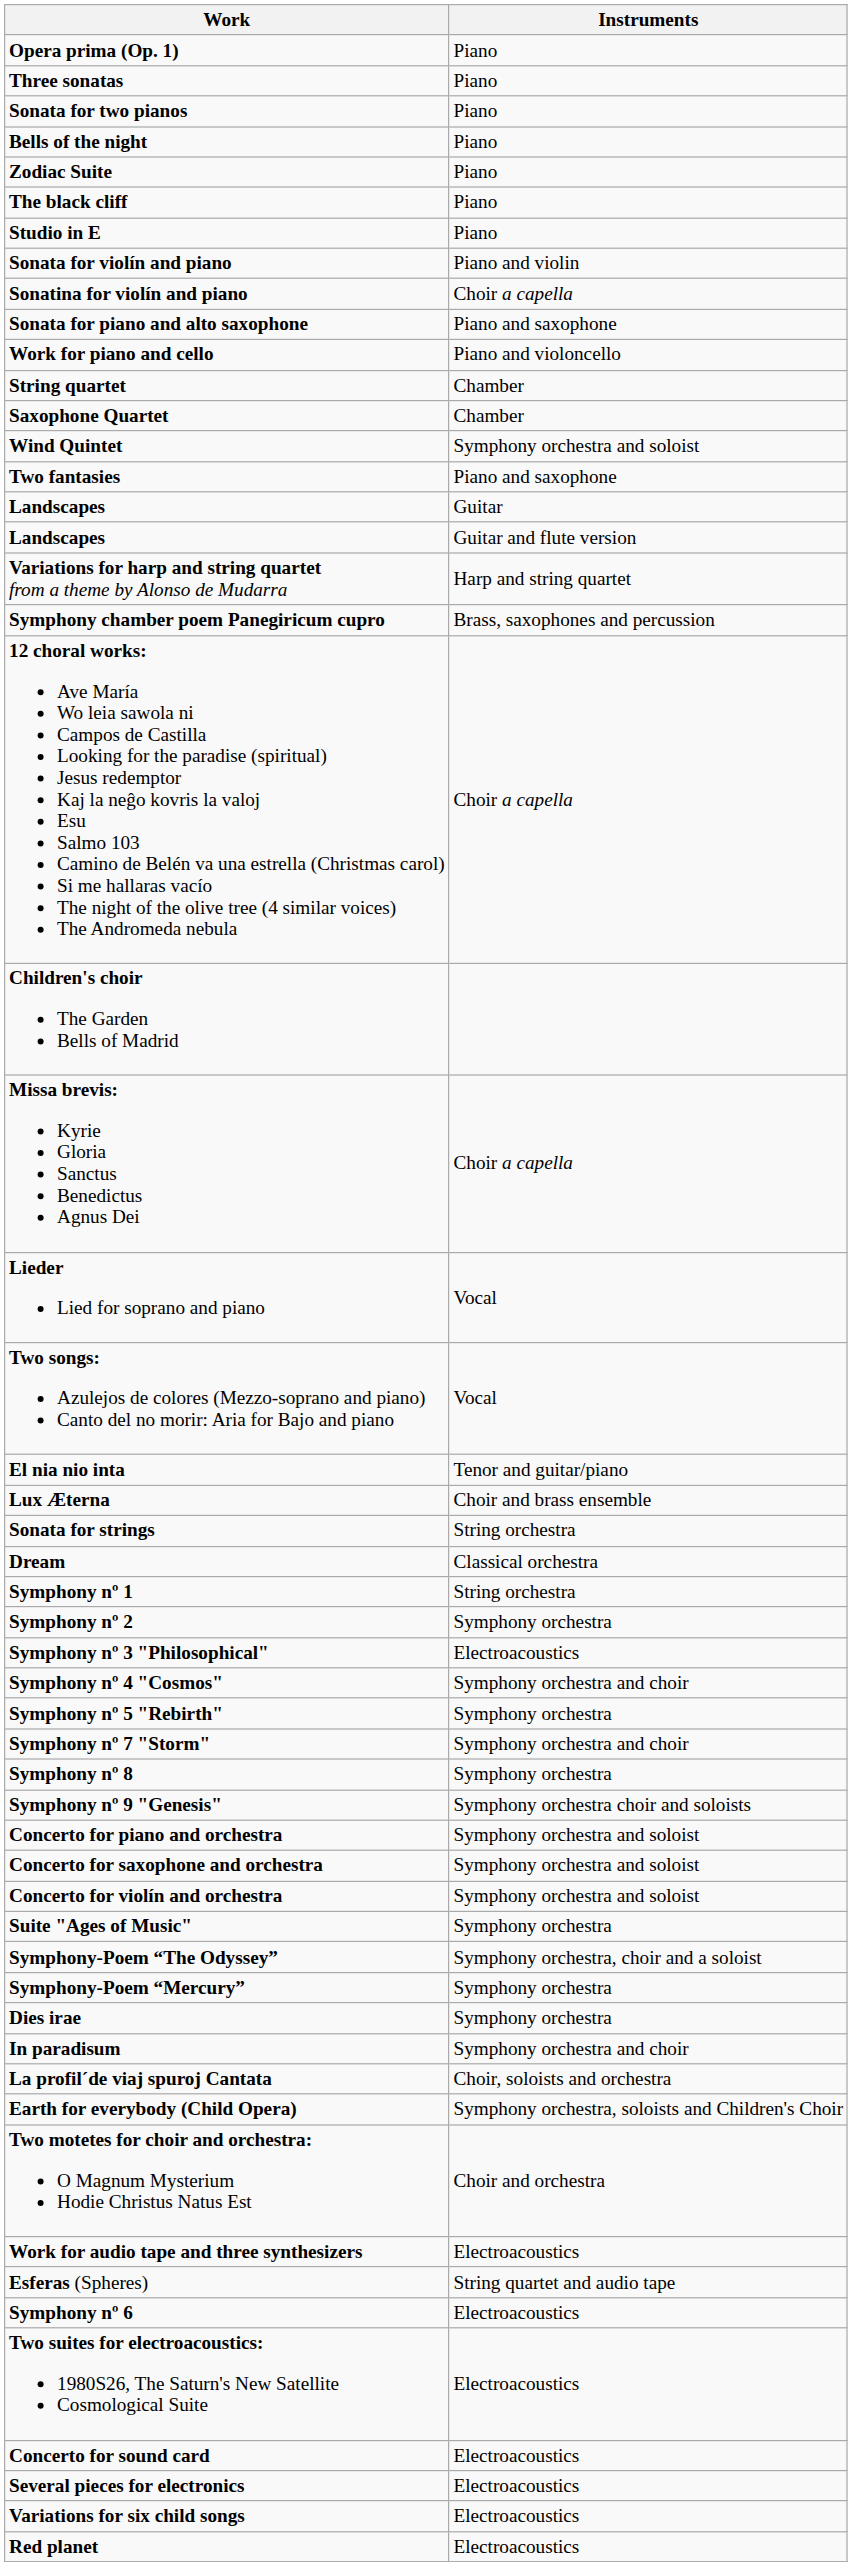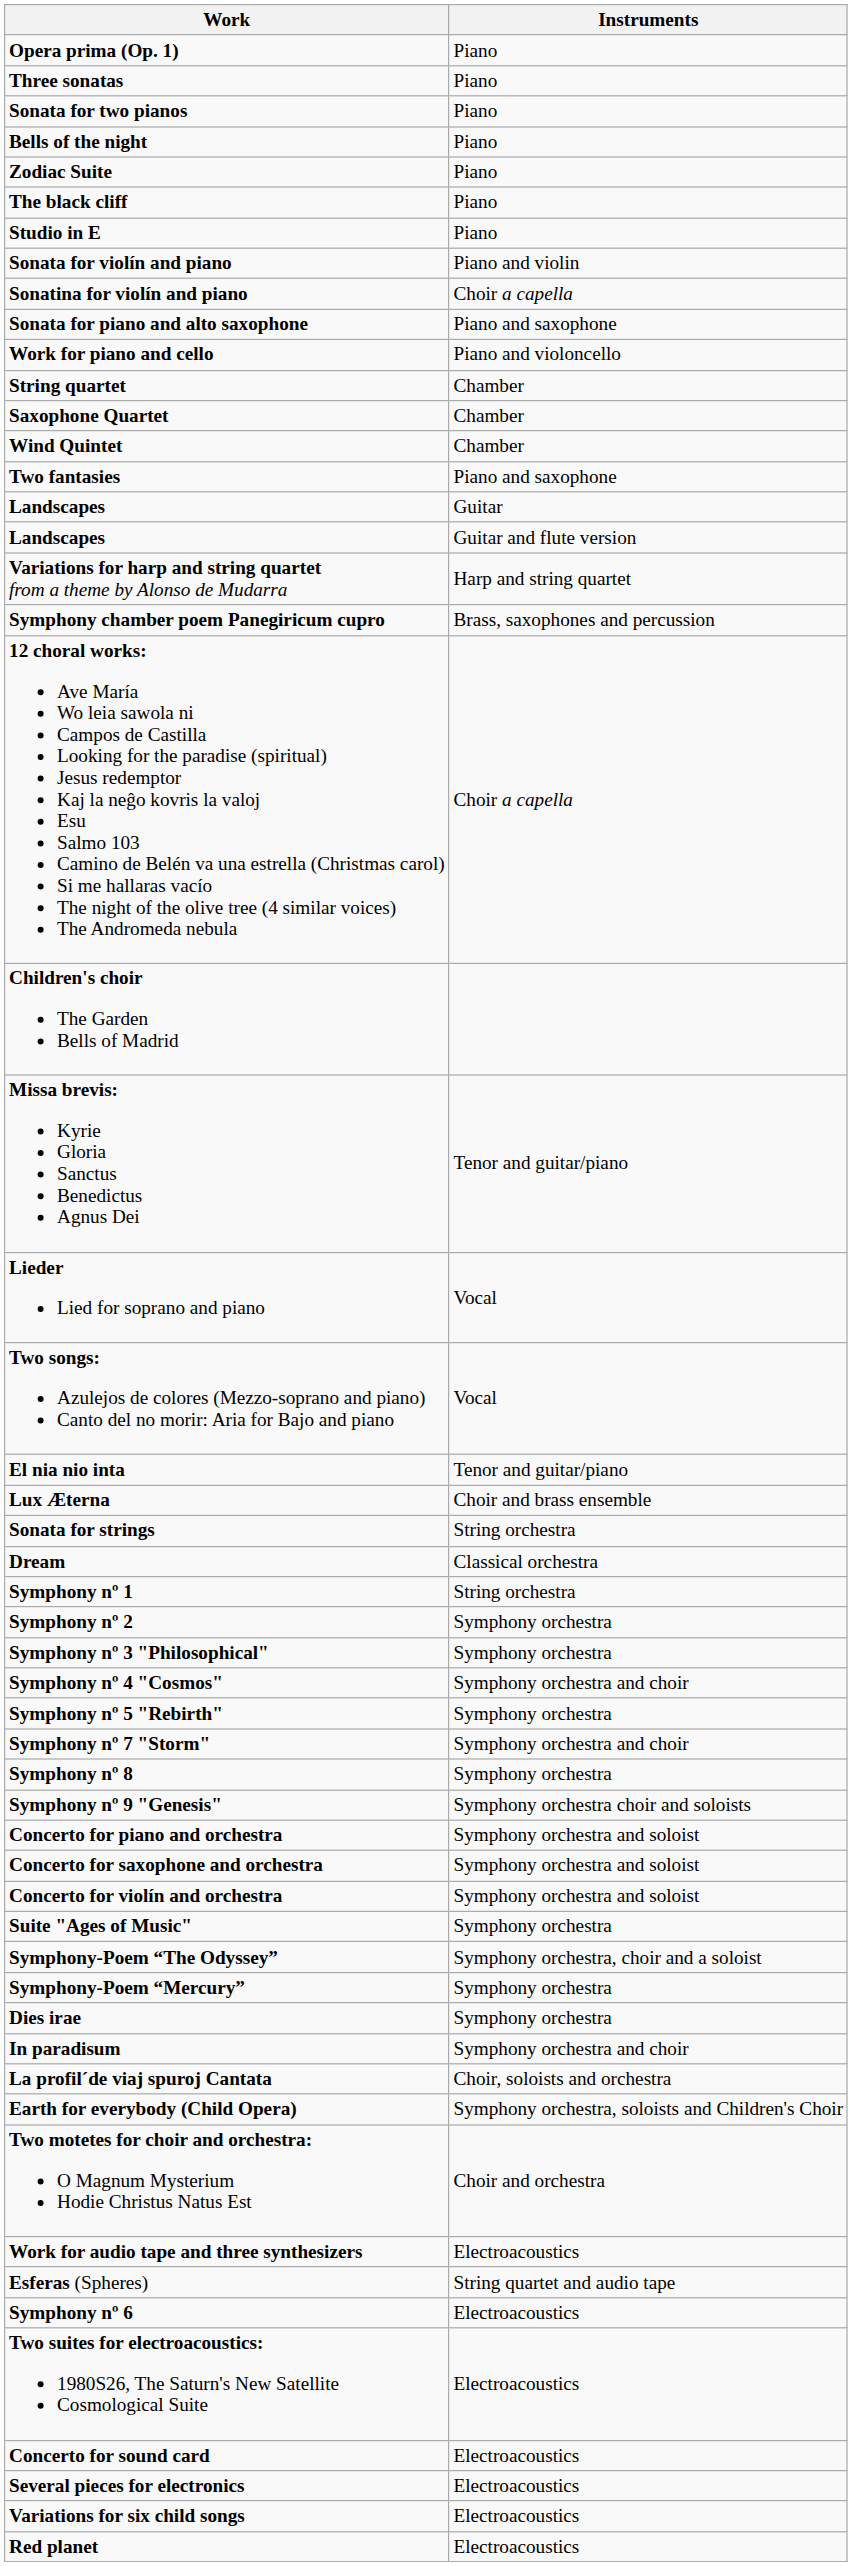(576, 446) Symphony orchestra and soloist -> (489, 446) Chamber
(513, 1163) Choir a capella -> (541, 1163) Tenor and guitar/piano
(516, 1652) Electroacoustics -> (533, 1652) Symphony orchestra
